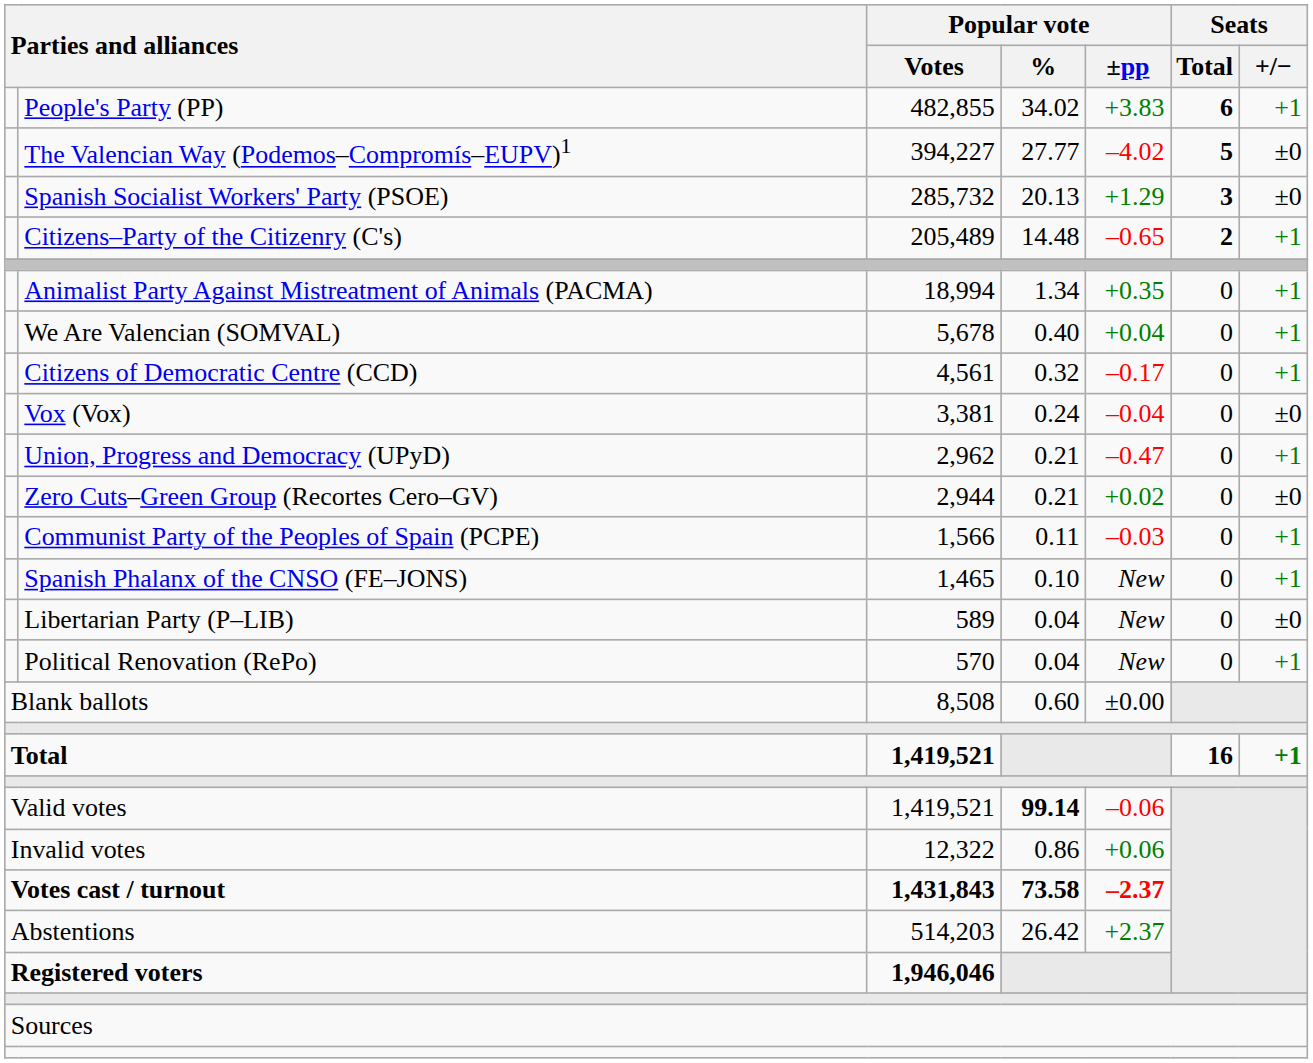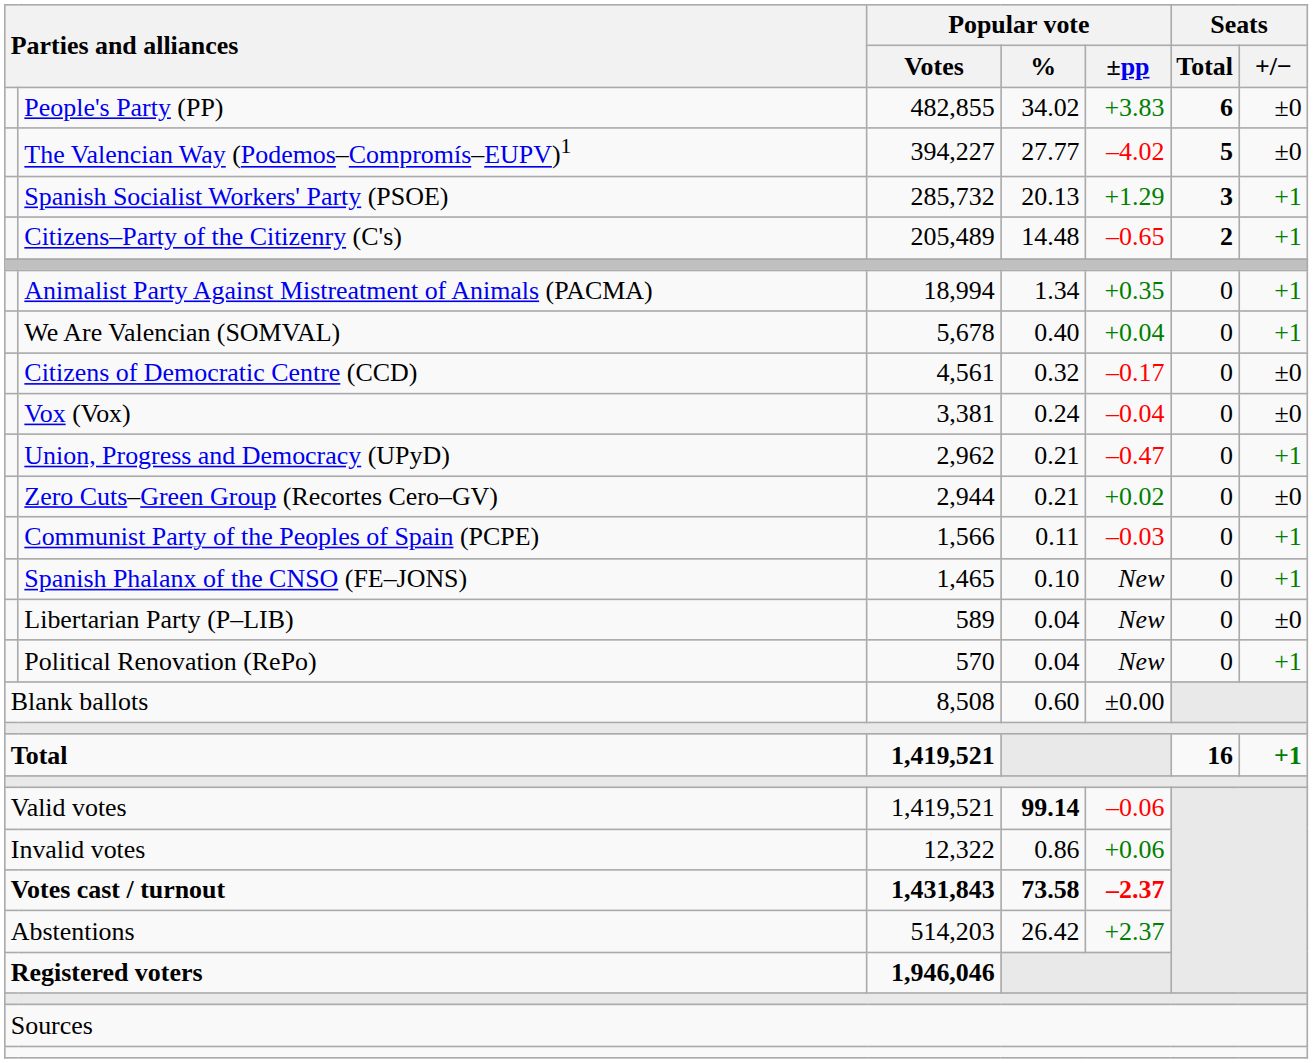(1288, 107) +1 -> (1288, 107) ±0
(1288, 196) ±0 -> (1288, 196) +1
(1288, 372) +1 -> (1288, 372) ±0
